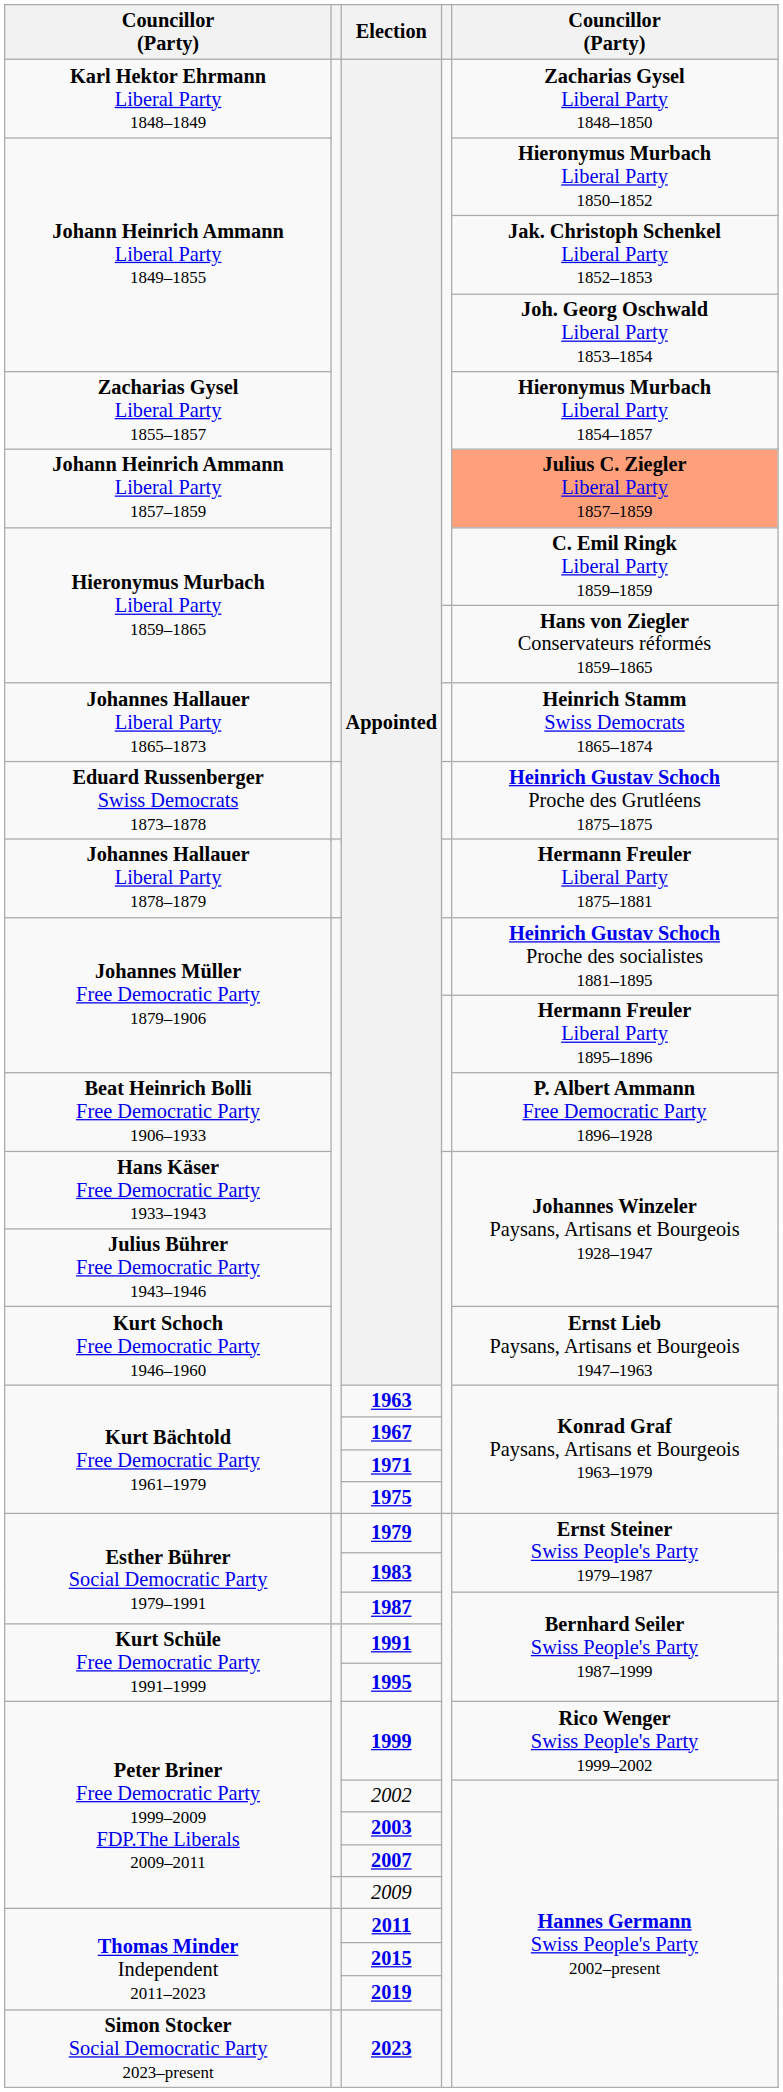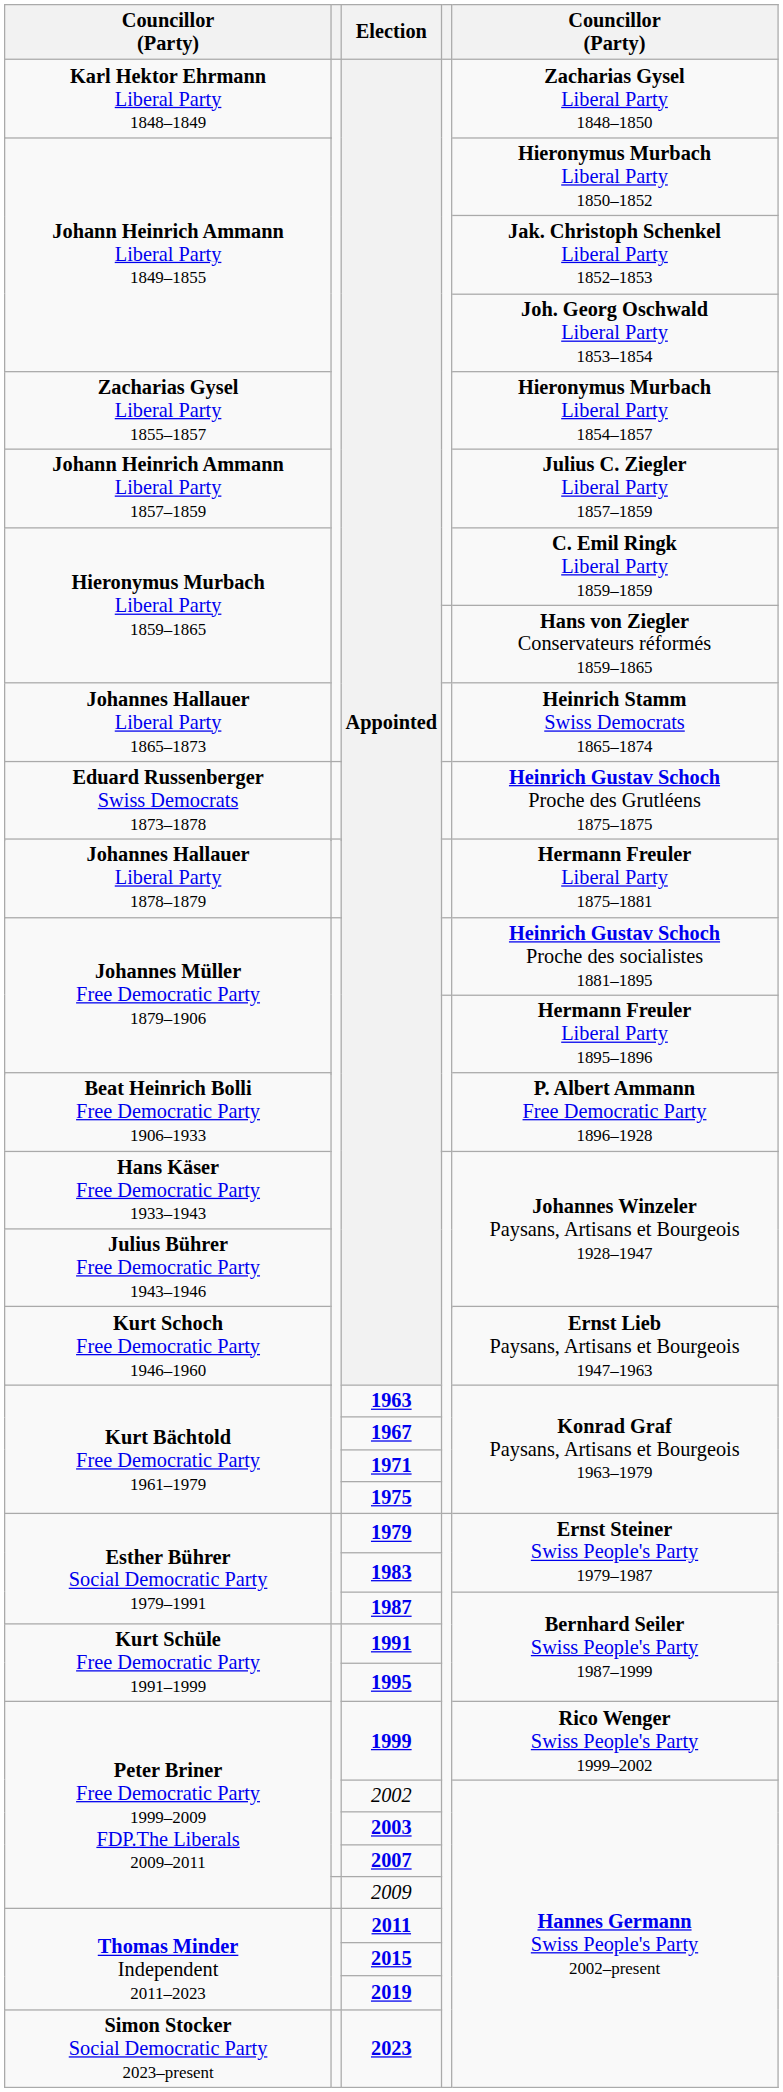(615, 488) lightsalmon background -> (615, 488) no background
